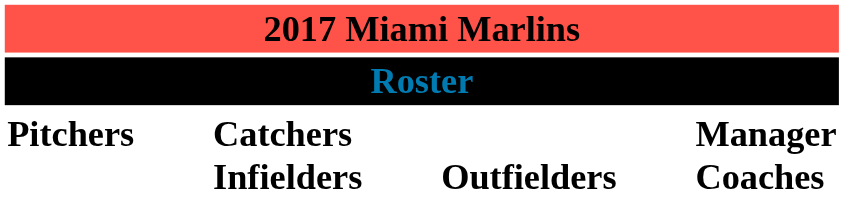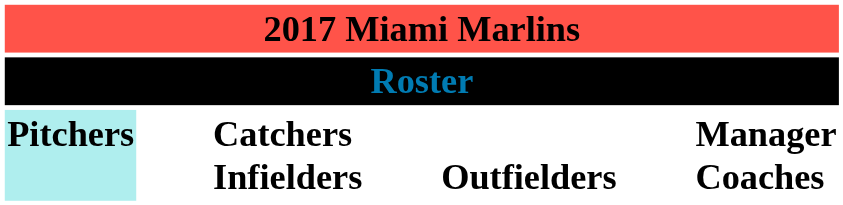(71, 133) no background -> (71, 133) paleturquoise background
